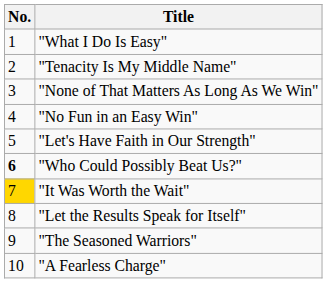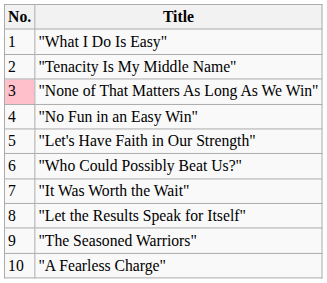(12, 91) no background -> (12, 91) pink background
(12, 166) bold -> (12, 166) normal
(12, 191) gold background -> (12, 191) no background
